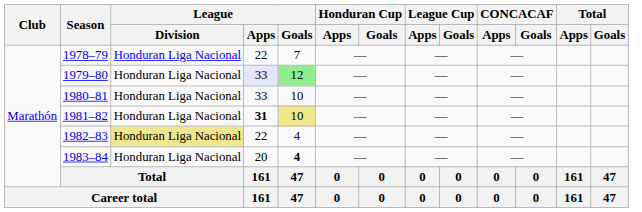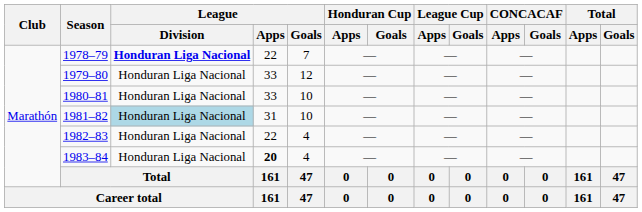(177, 55) normal -> (182, 55) bold
(261, 75) lavender background -> (270, 75) no background
(297, 75) lightgreen background -> (306, 75) no background
(177, 116) no background -> (182, 116) lightblue background
(261, 116) bold -> (270, 116) normal
(297, 116) khaki background -> (306, 116) no background
(177, 136) khaki background -> (182, 136) no background
(261, 156) normal -> (270, 156) bold
(297, 156) bold -> (306, 156) normal
